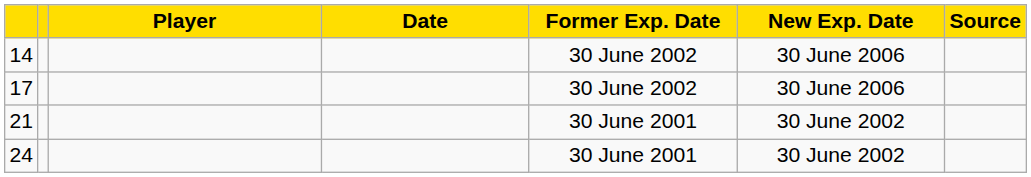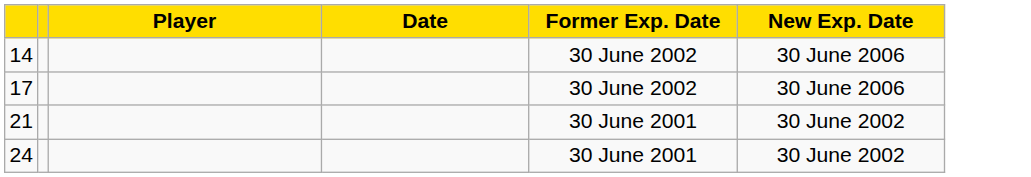- column: (985, 21)
